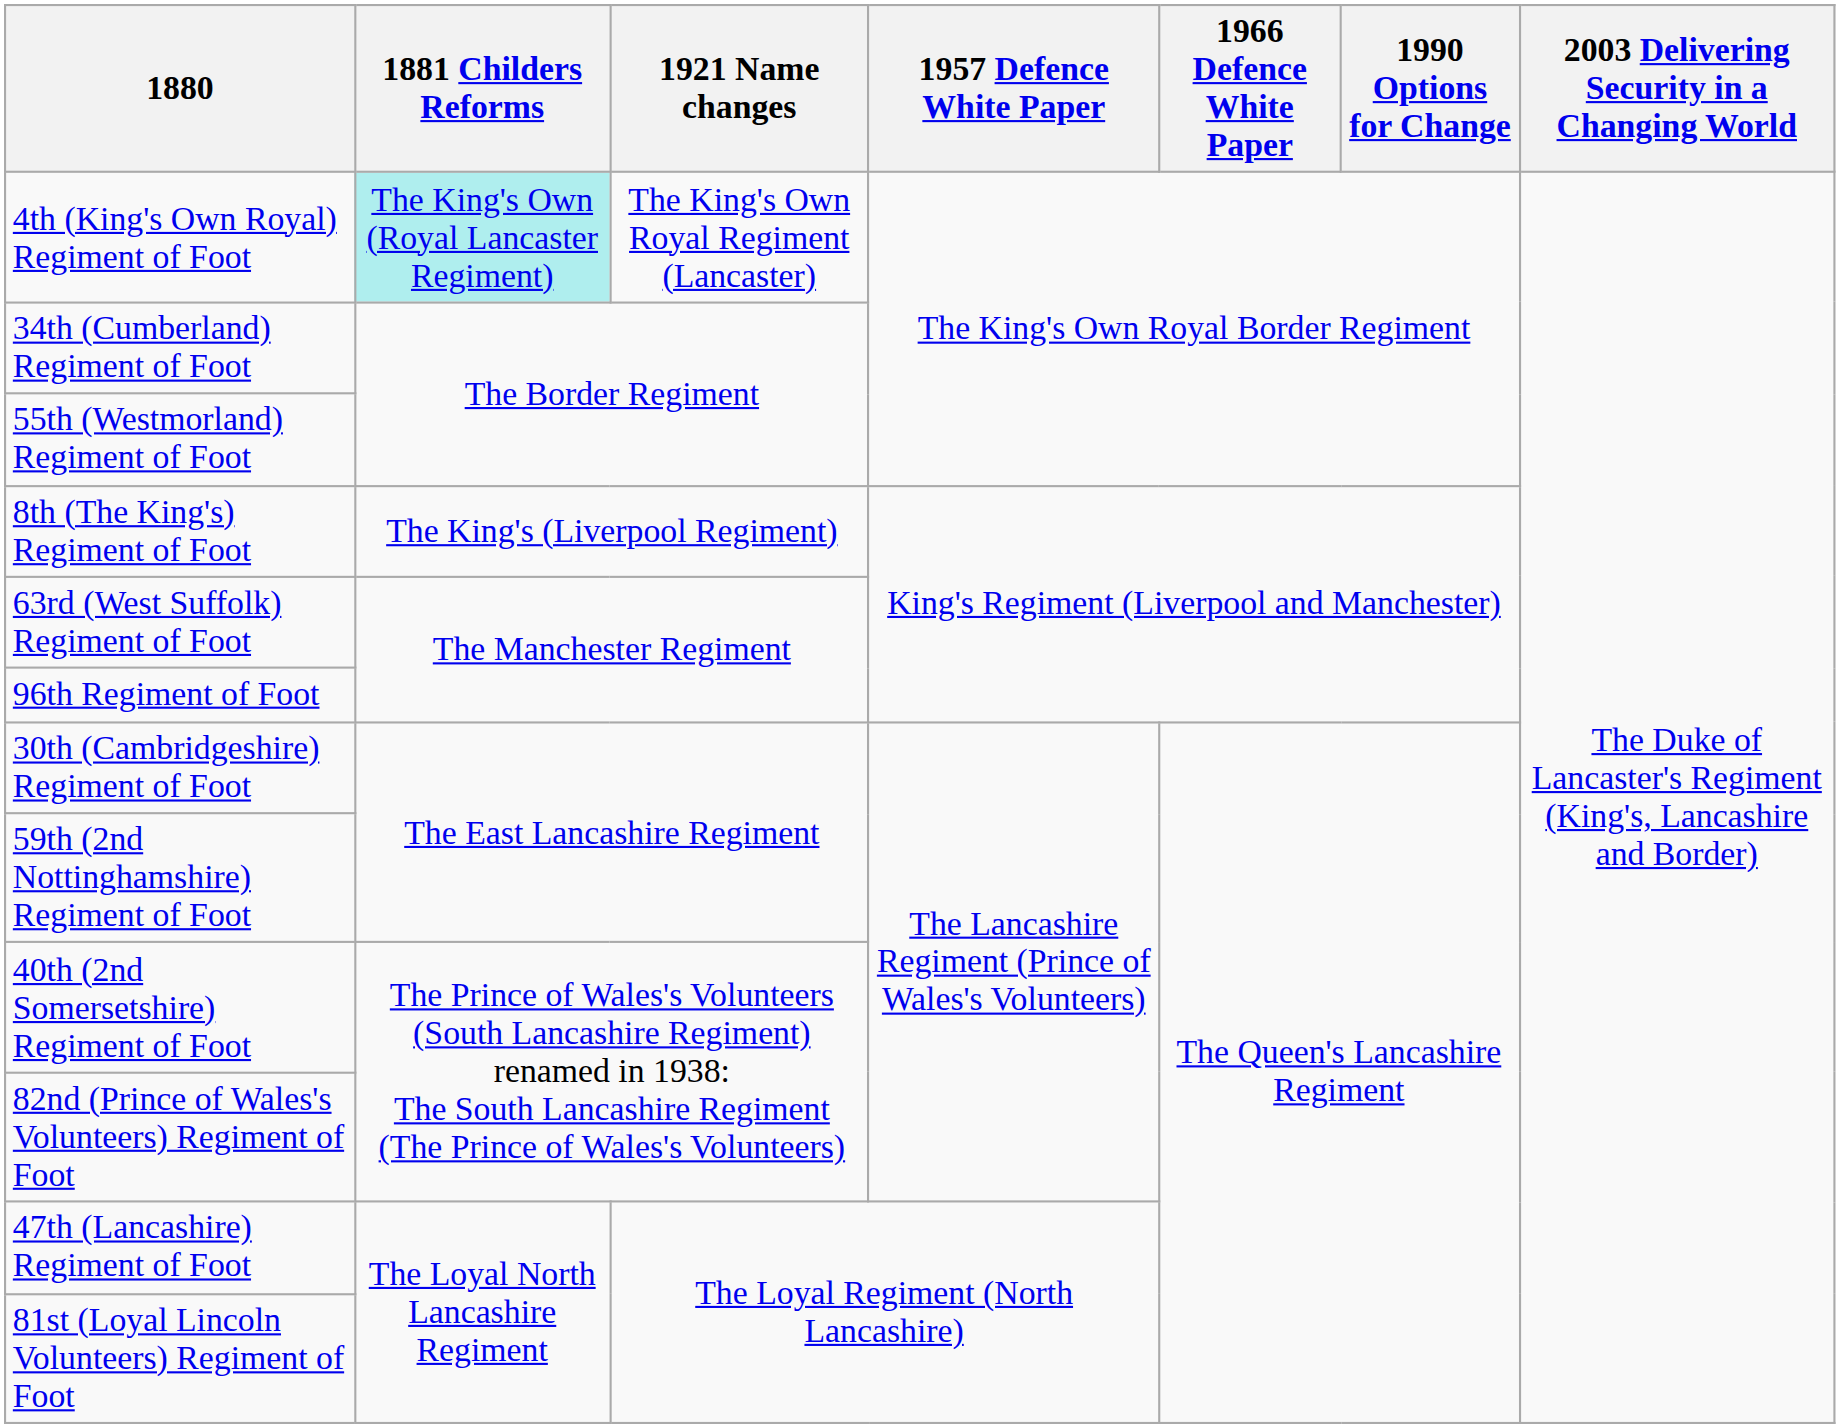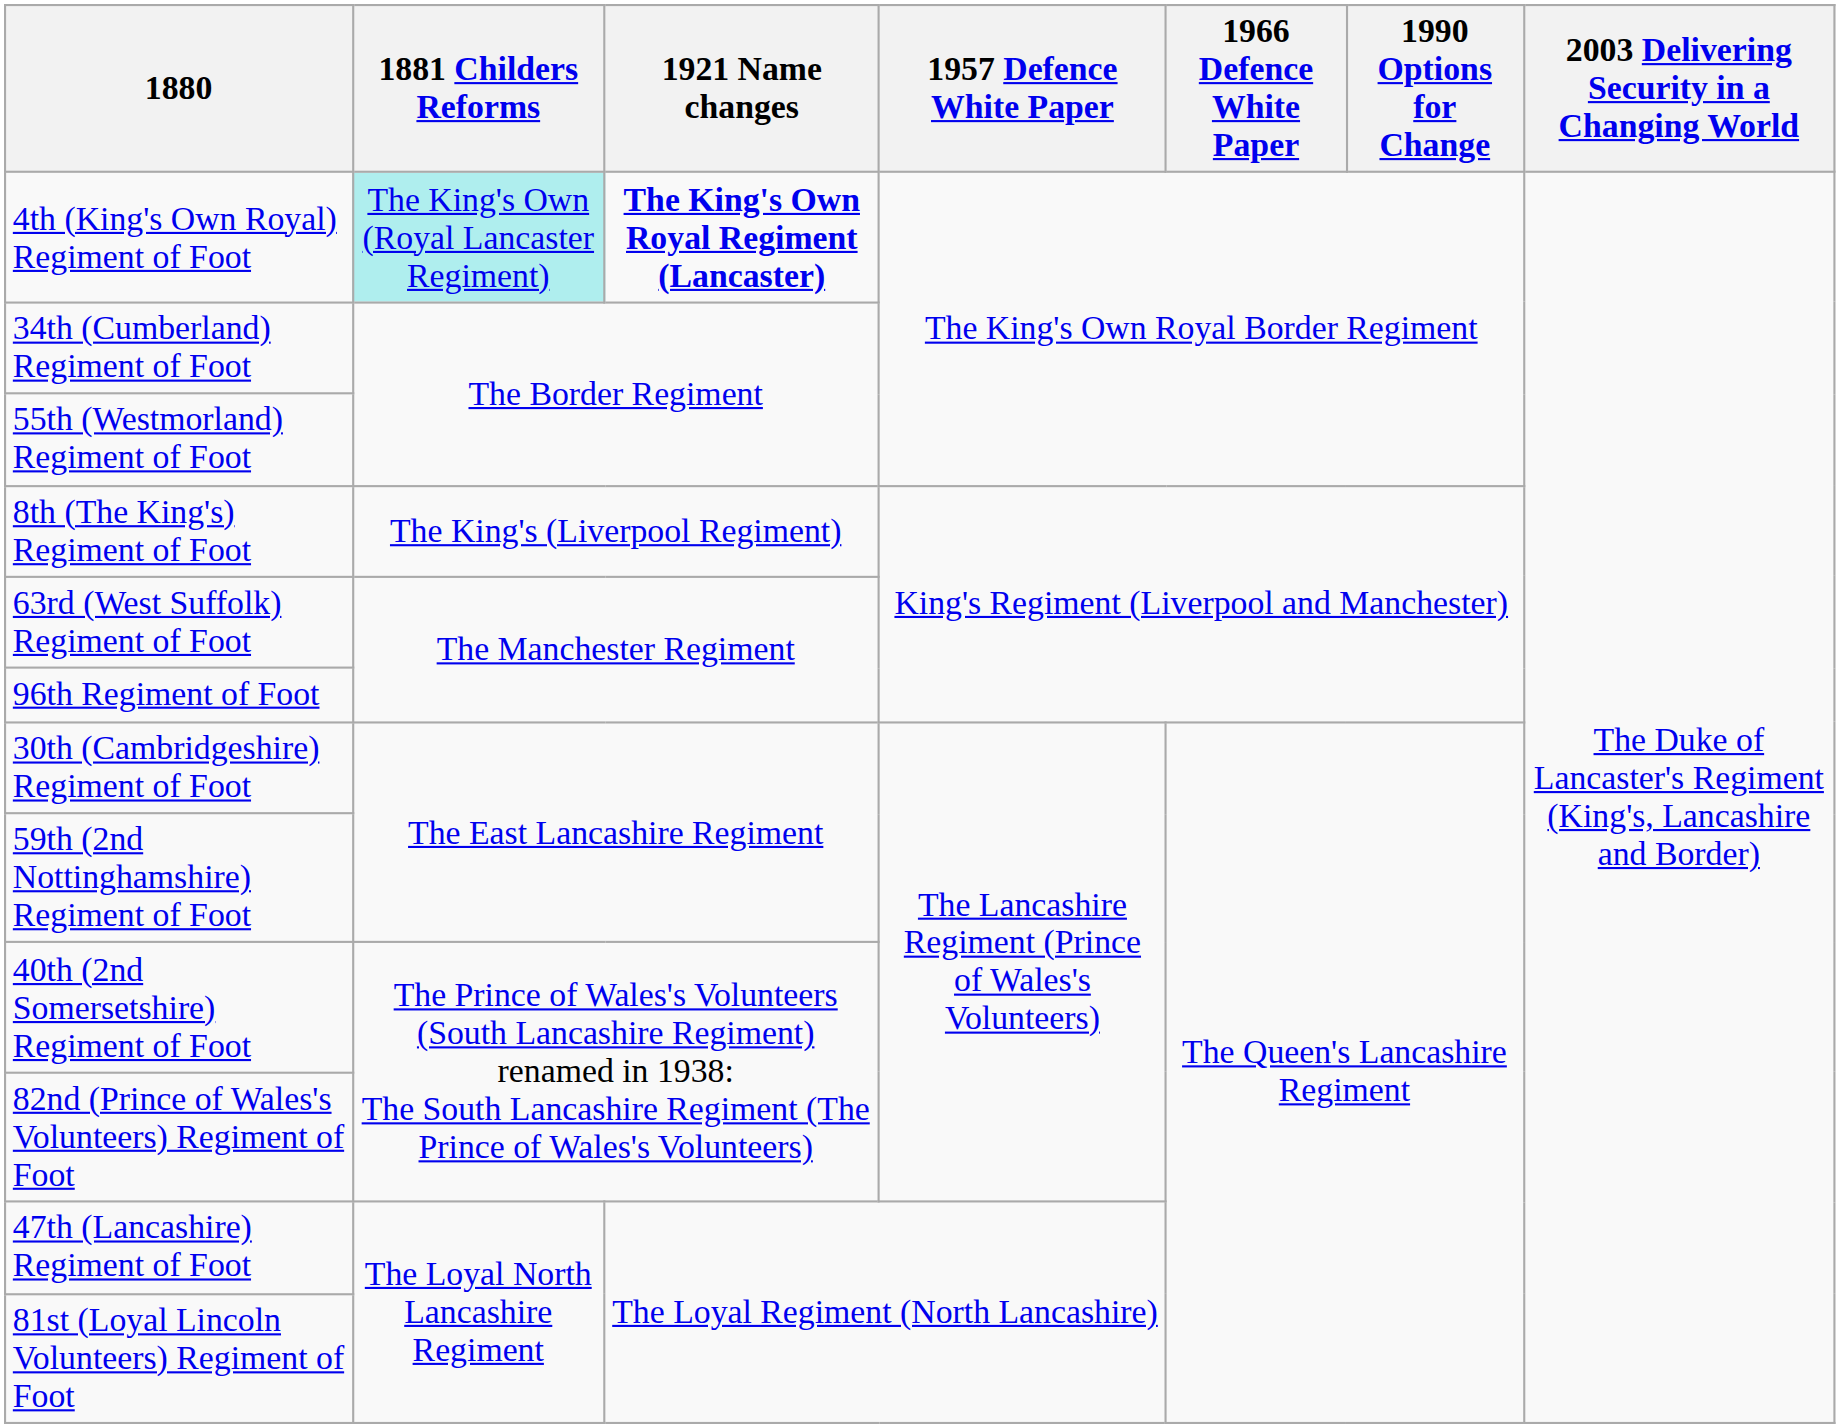(739, 236) normal -> (742, 236) bold
